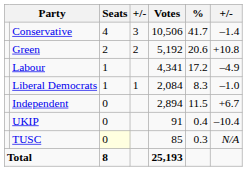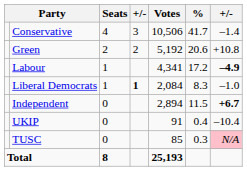(229, 67) normal -> (229, 67) bold
(136, 85) normal -> (136, 85) bold
(229, 103) normal -> (229, 103) bold
(105, 139) lightyellow background -> (105, 139) no background
(230, 139) no background -> (230, 139) pink background
